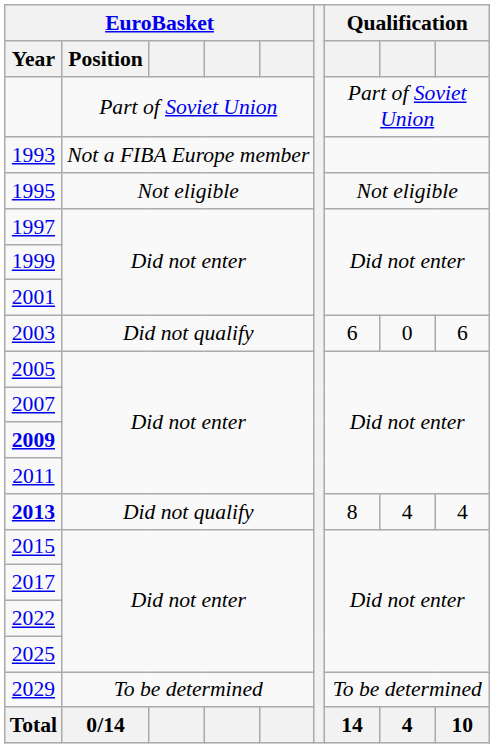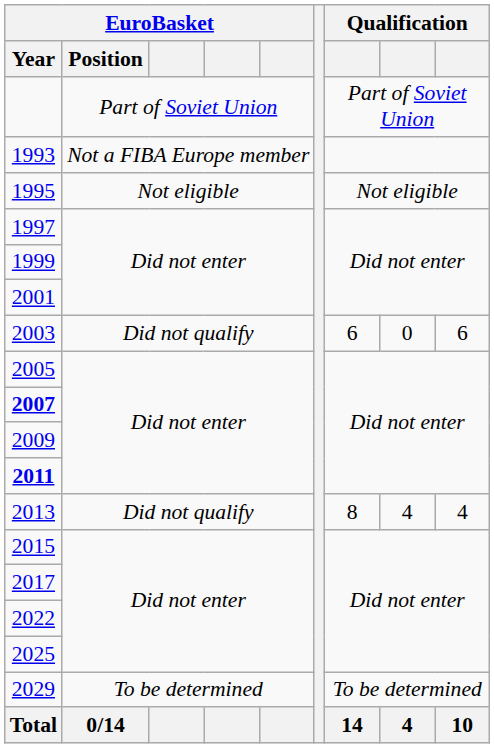(33, 404) normal -> (33, 404) bold
(33, 440) bold -> (33, 440) normal
(33, 475) normal -> (33, 475) bold
(33, 511) bold -> (33, 511) normal
